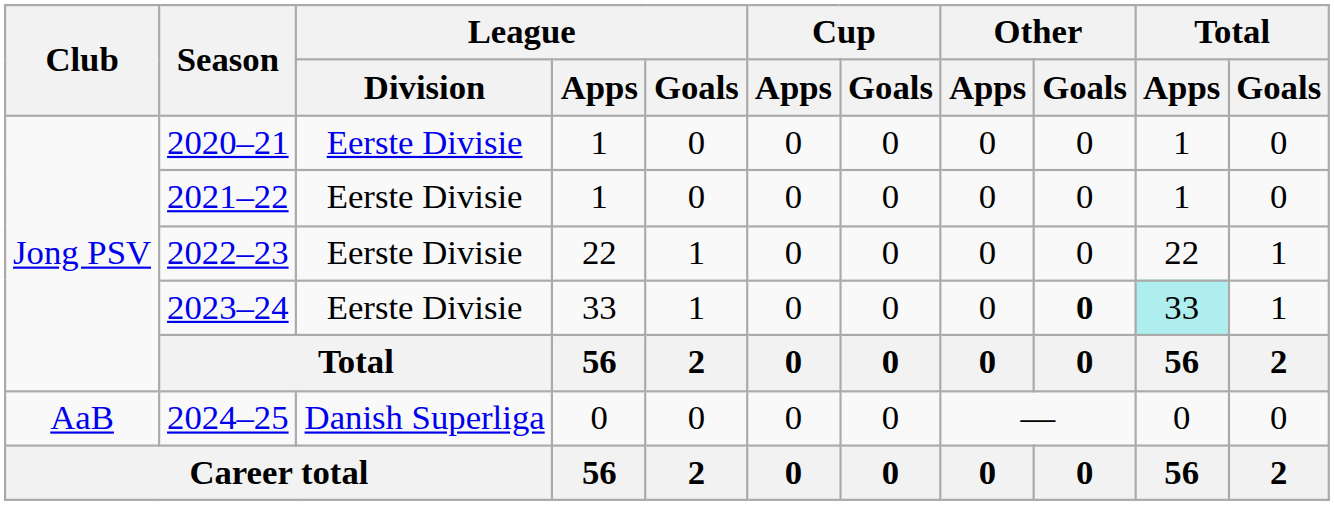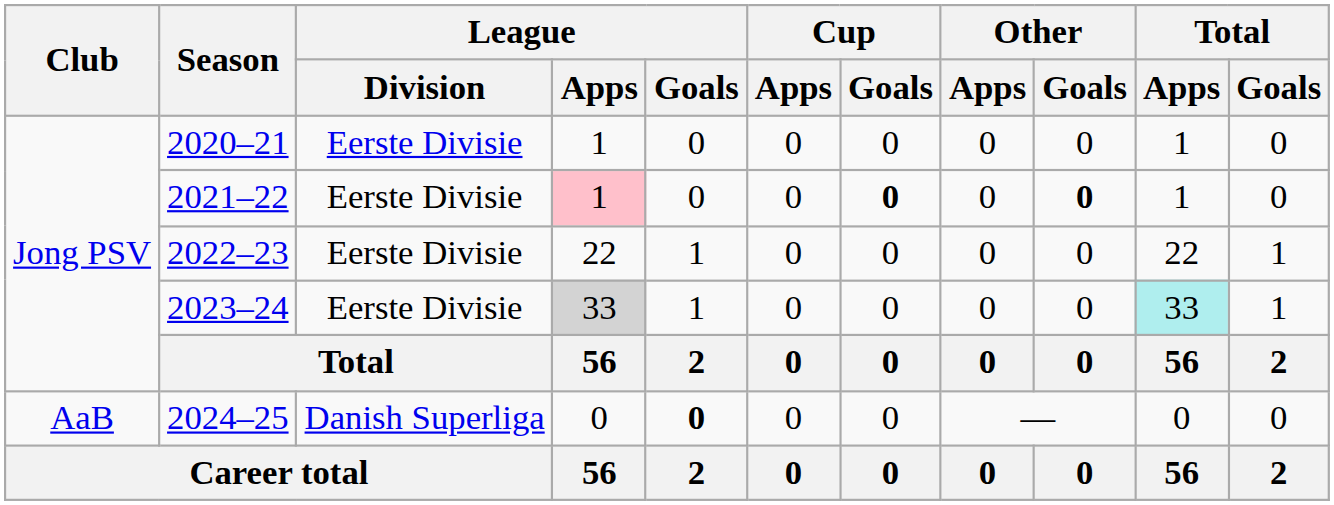(599, 197) no background -> (599, 197) pink background
(890, 197) normal -> (890, 197) bold
(1085, 197) normal -> (1085, 197) bold
(599, 307) no background -> (599, 307) lightgrey background
(1085, 307) bold -> (1085, 307) normal
(696, 417) normal -> (696, 417) bold
